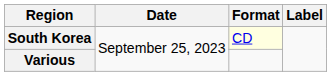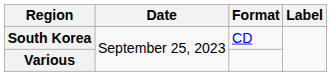(242, 37) lightyellow background -> (242, 37) no background
